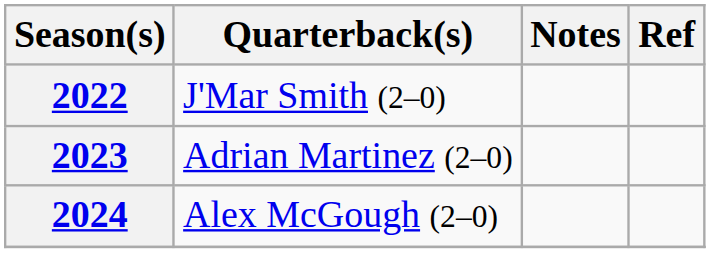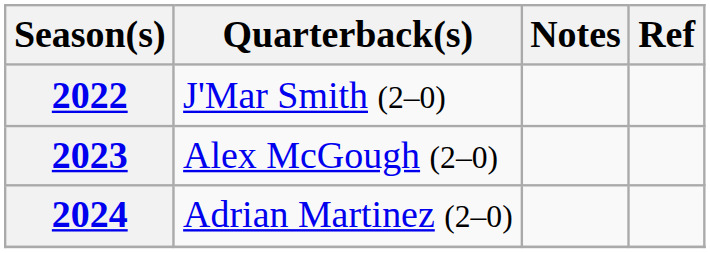(348, 154) Adrian Martinez (2–0) -> (341, 154) Alex McGough (2–0)
(341, 214) Alex McGough (2–0) -> (348, 214) Adrian Martinez (2–0)
